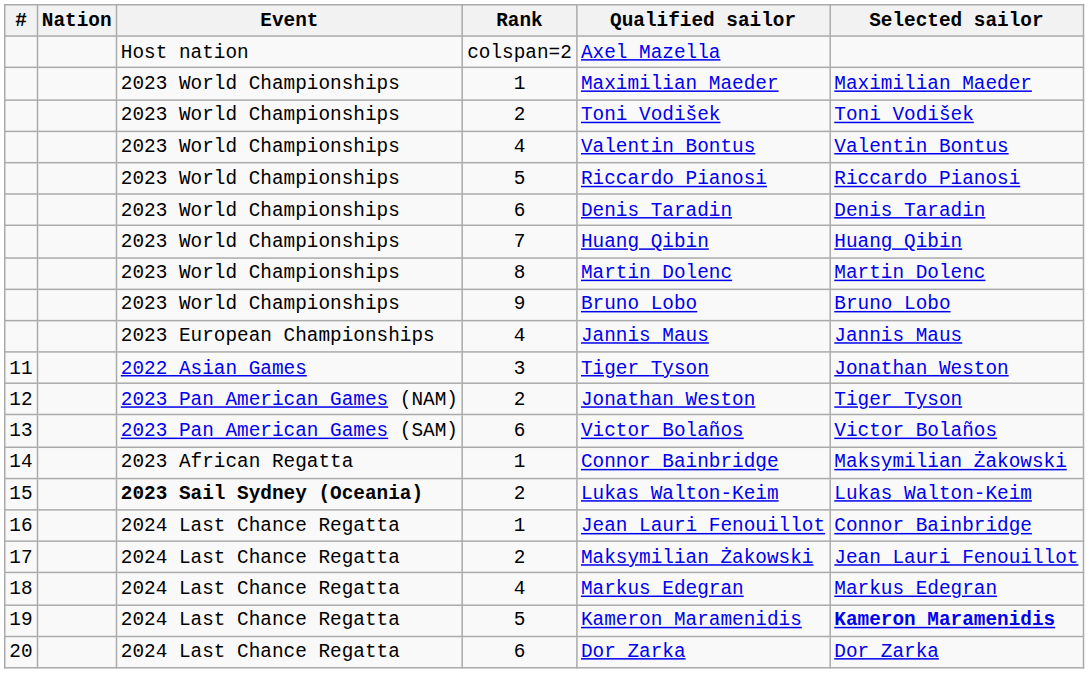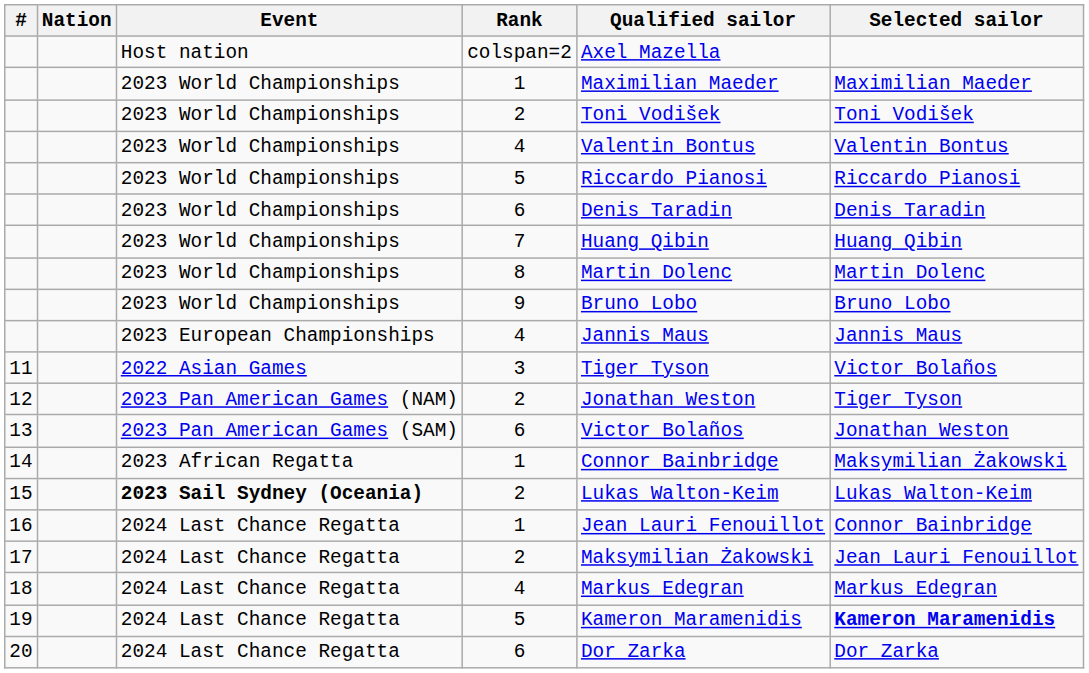(921, 368) Jonathan Weston -> (916, 368) Victor Bolaños
(916, 431) Victor Bolaños -> (921, 431) Jonathan Weston
